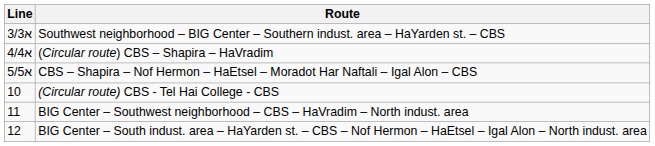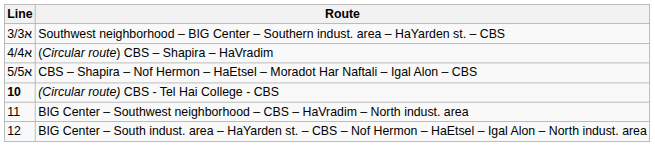(14, 92) normal -> (14, 92) bold
